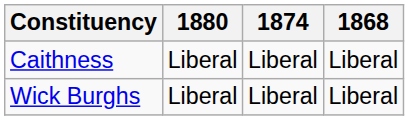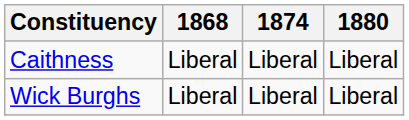columns swapped: (363, 22) <-> (203, 22)
